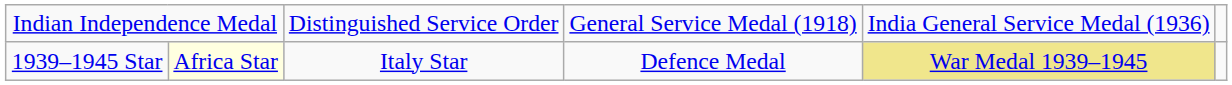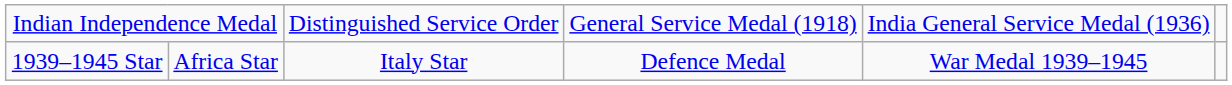(226, 60) lightyellow background -> (226, 60) no background
(1039, 60) khaki background -> (1039, 60) no background
